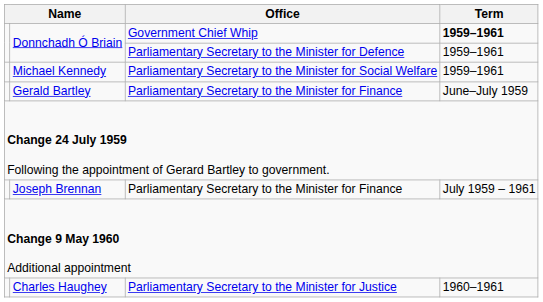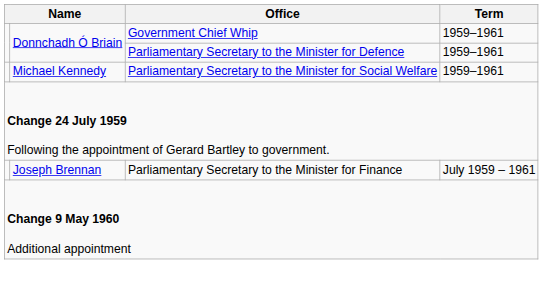(473, 33) bold -> (473, 33) normal
- row: (52, 91)
- row: (60, 287)
